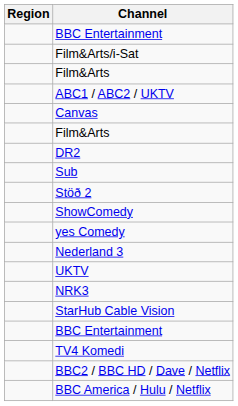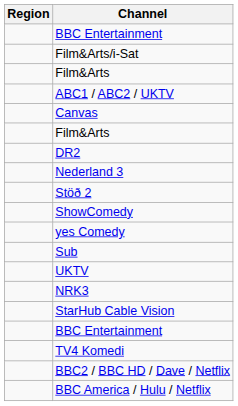(66, 172) Sub -> (89, 172) Nederland 3
(89, 251) Nederland 3 -> (66, 251) Sub
